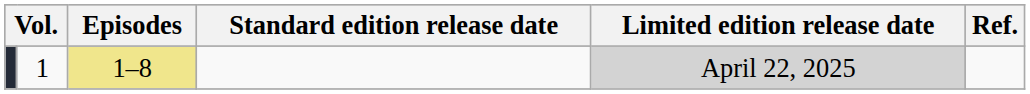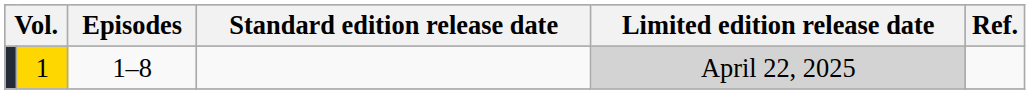(42, 67) no background -> (42, 67) gold background
(132, 67) khaki background -> (132, 67) no background
